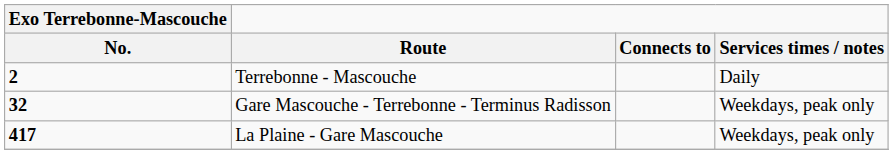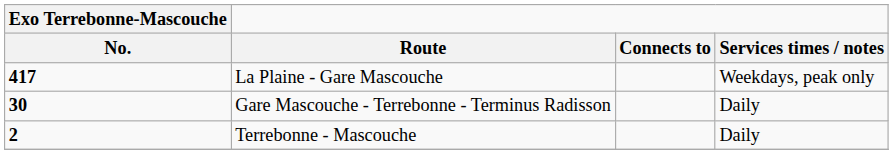rows swapped: (326, 76) <-> (339, 134)
(18, 105) 32 -> (18, 105) 30
(797, 105) Weekdays, peak only -> (740, 105) Daily
